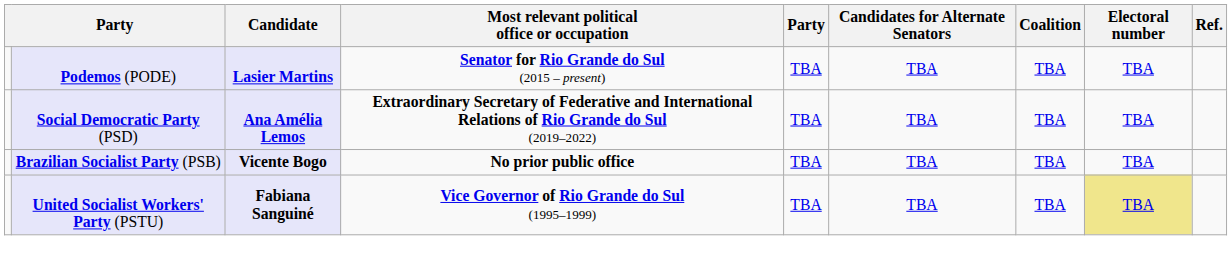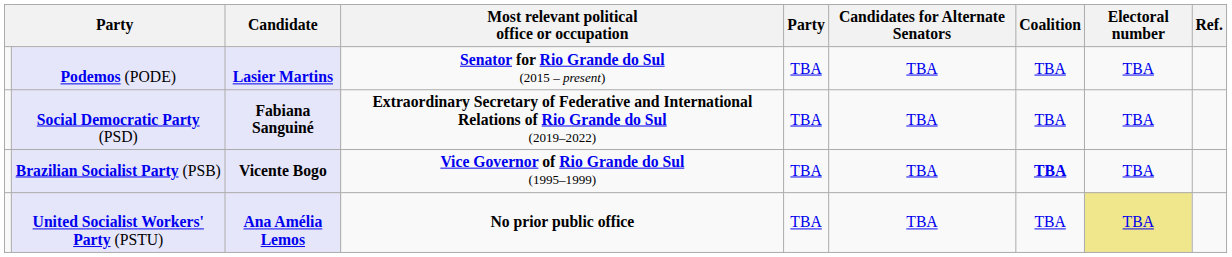(283, 128) Ana Amélia Lemos -> (283, 119) Fabiana Sanguiné
(562, 162) No prior public office -> (562, 170) Vice Governor of Rio Grande do Sul (1995–1999)
(1050, 162) normal -> (1050, 170) bold
(283, 204) Fabiana Sanguiné -> (283, 231) Ana Amélia Lemos
(562, 204) Vice Governor of Rio Grande do Sul (1995–1999) -> (562, 222) No prior public office
